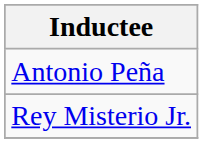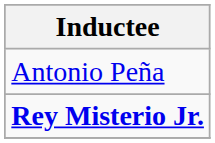(101, 115) normal -> (108, 115) bold
